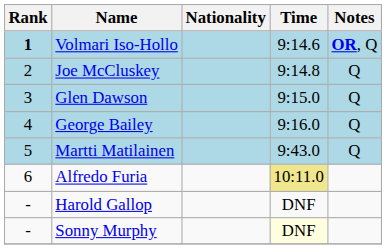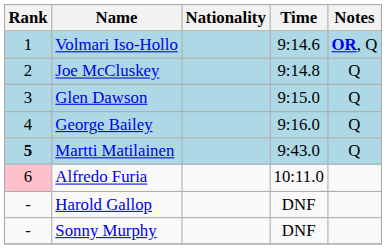(28, 44) bold -> (28, 44) normal
(28, 151) normal -> (28, 151) bold
(28, 177) no background -> (28, 177) pink background
(299, 177) khaki background -> (299, 177) no background
(299, 230) lightyellow background -> (299, 230) no background
